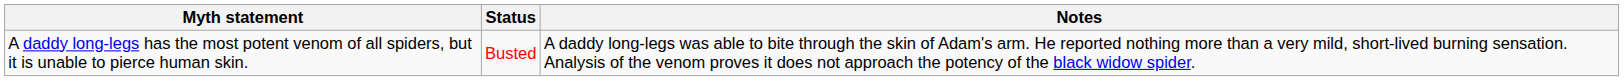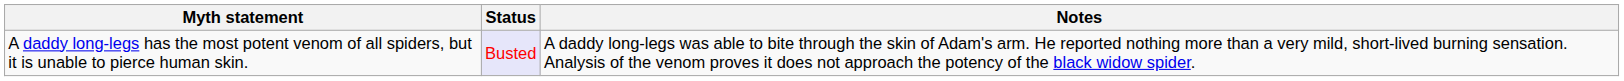(511, 52) no background -> (511, 52) lavender background
